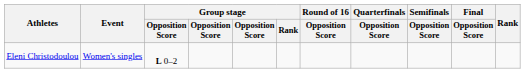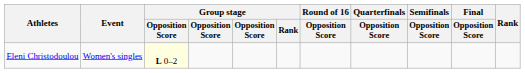(166, 61) no background -> (166, 61) lightyellow background
